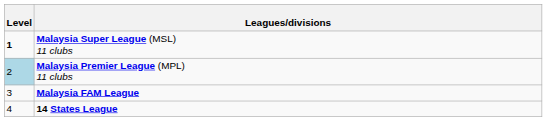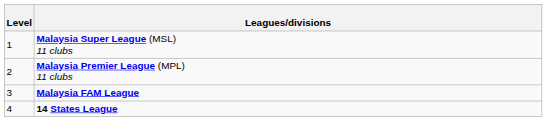(9, 44) bold -> (9, 44) normal
(9, 71) lightblue background -> (9, 71) no background
